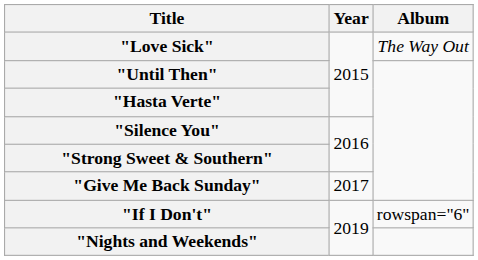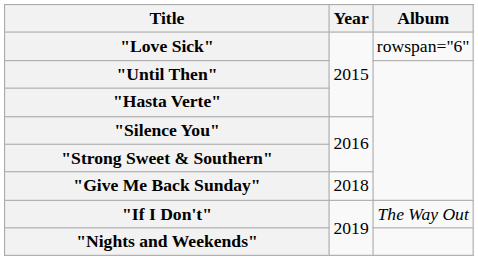(423, 46) The Way Out -> (423, 46) rowspan="6"
(351, 185) 2017 -> (351, 185) 2018
(423, 213) rowspan="6" -> (423, 213) The Way Out
